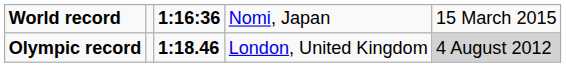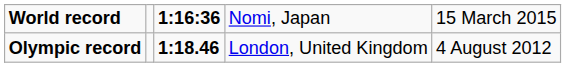(494, 47) lightgrey background -> (494, 47) no background
